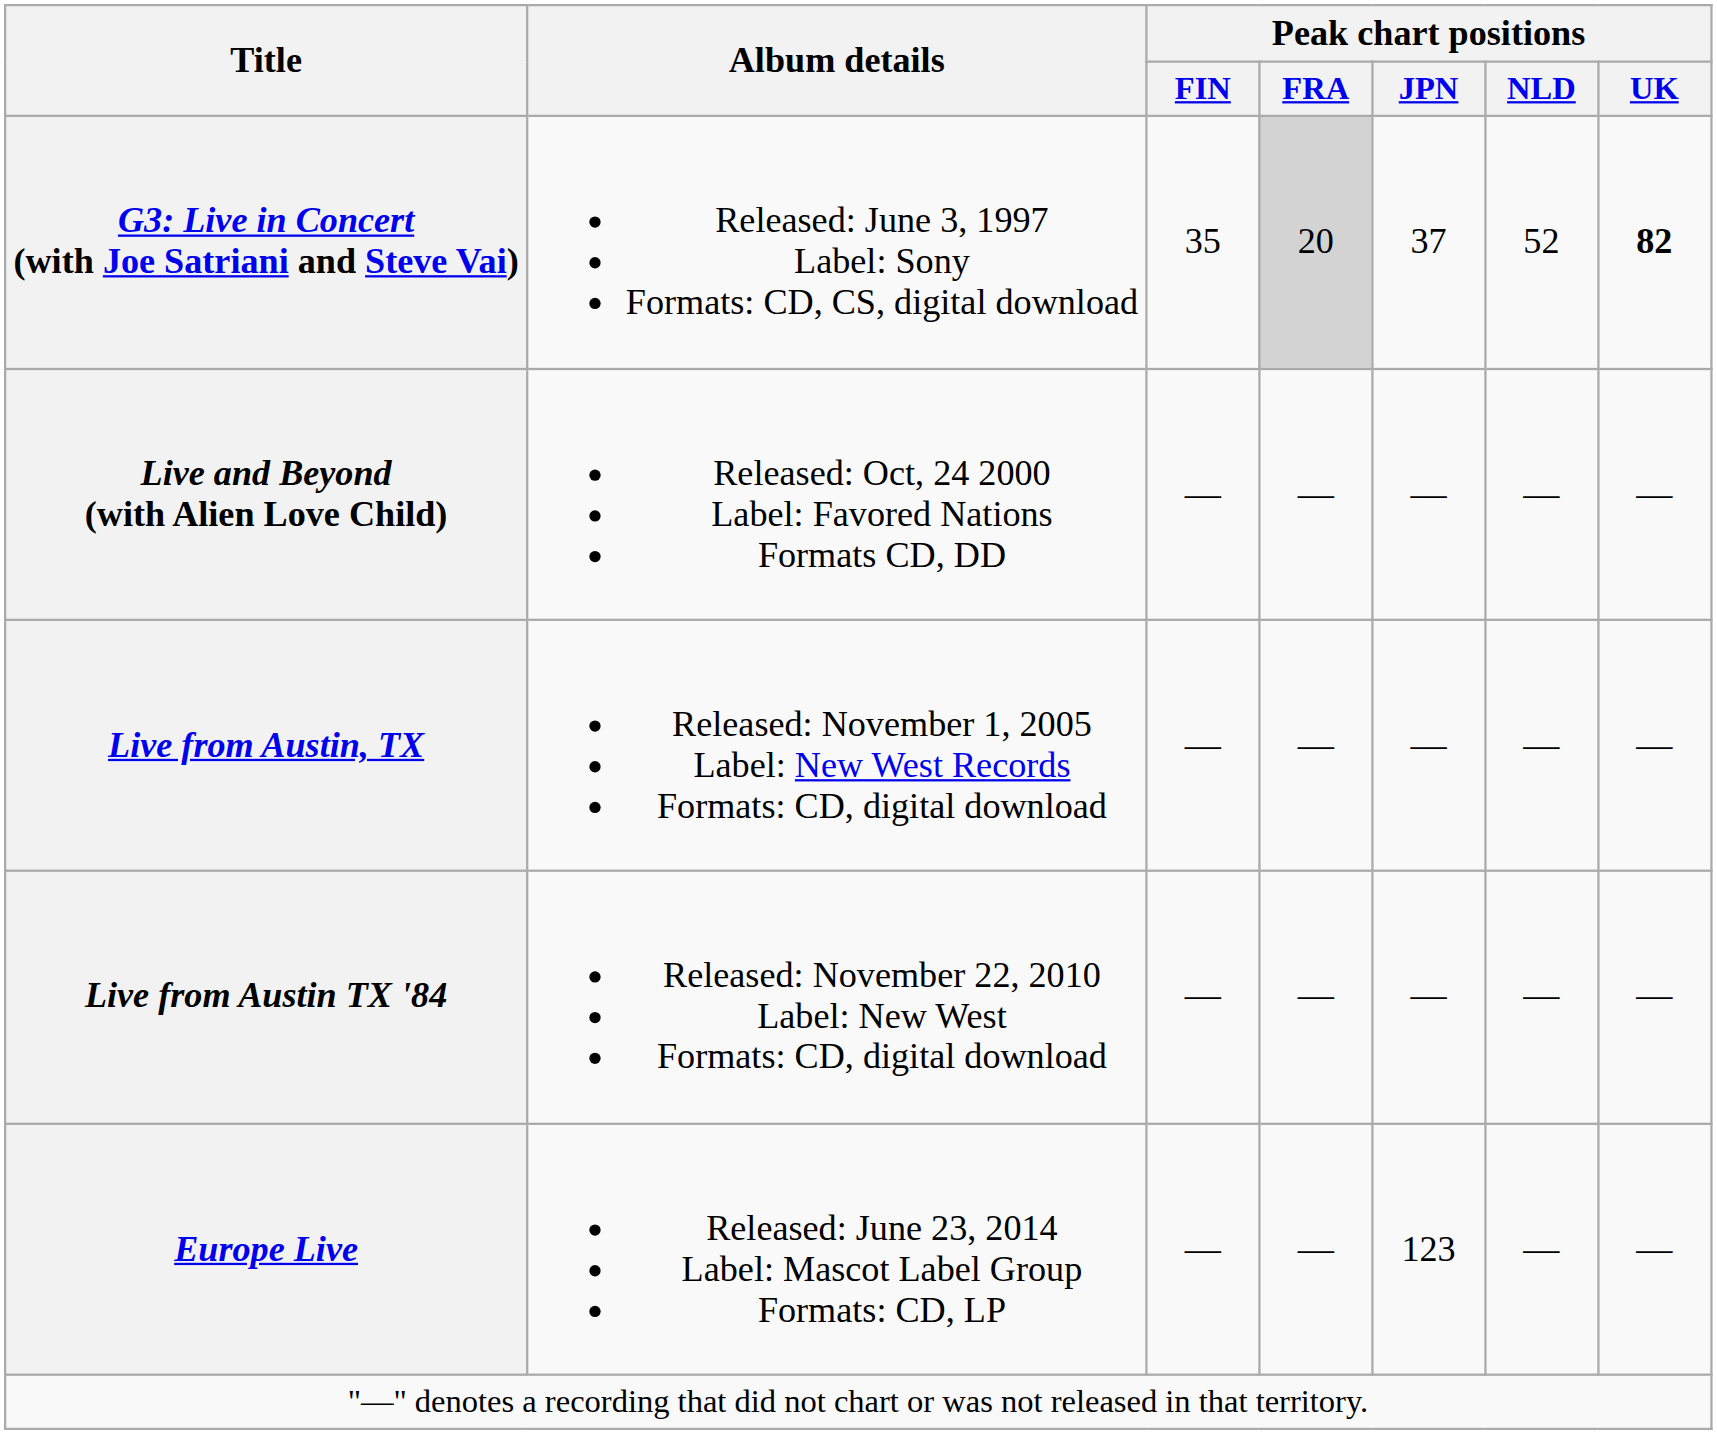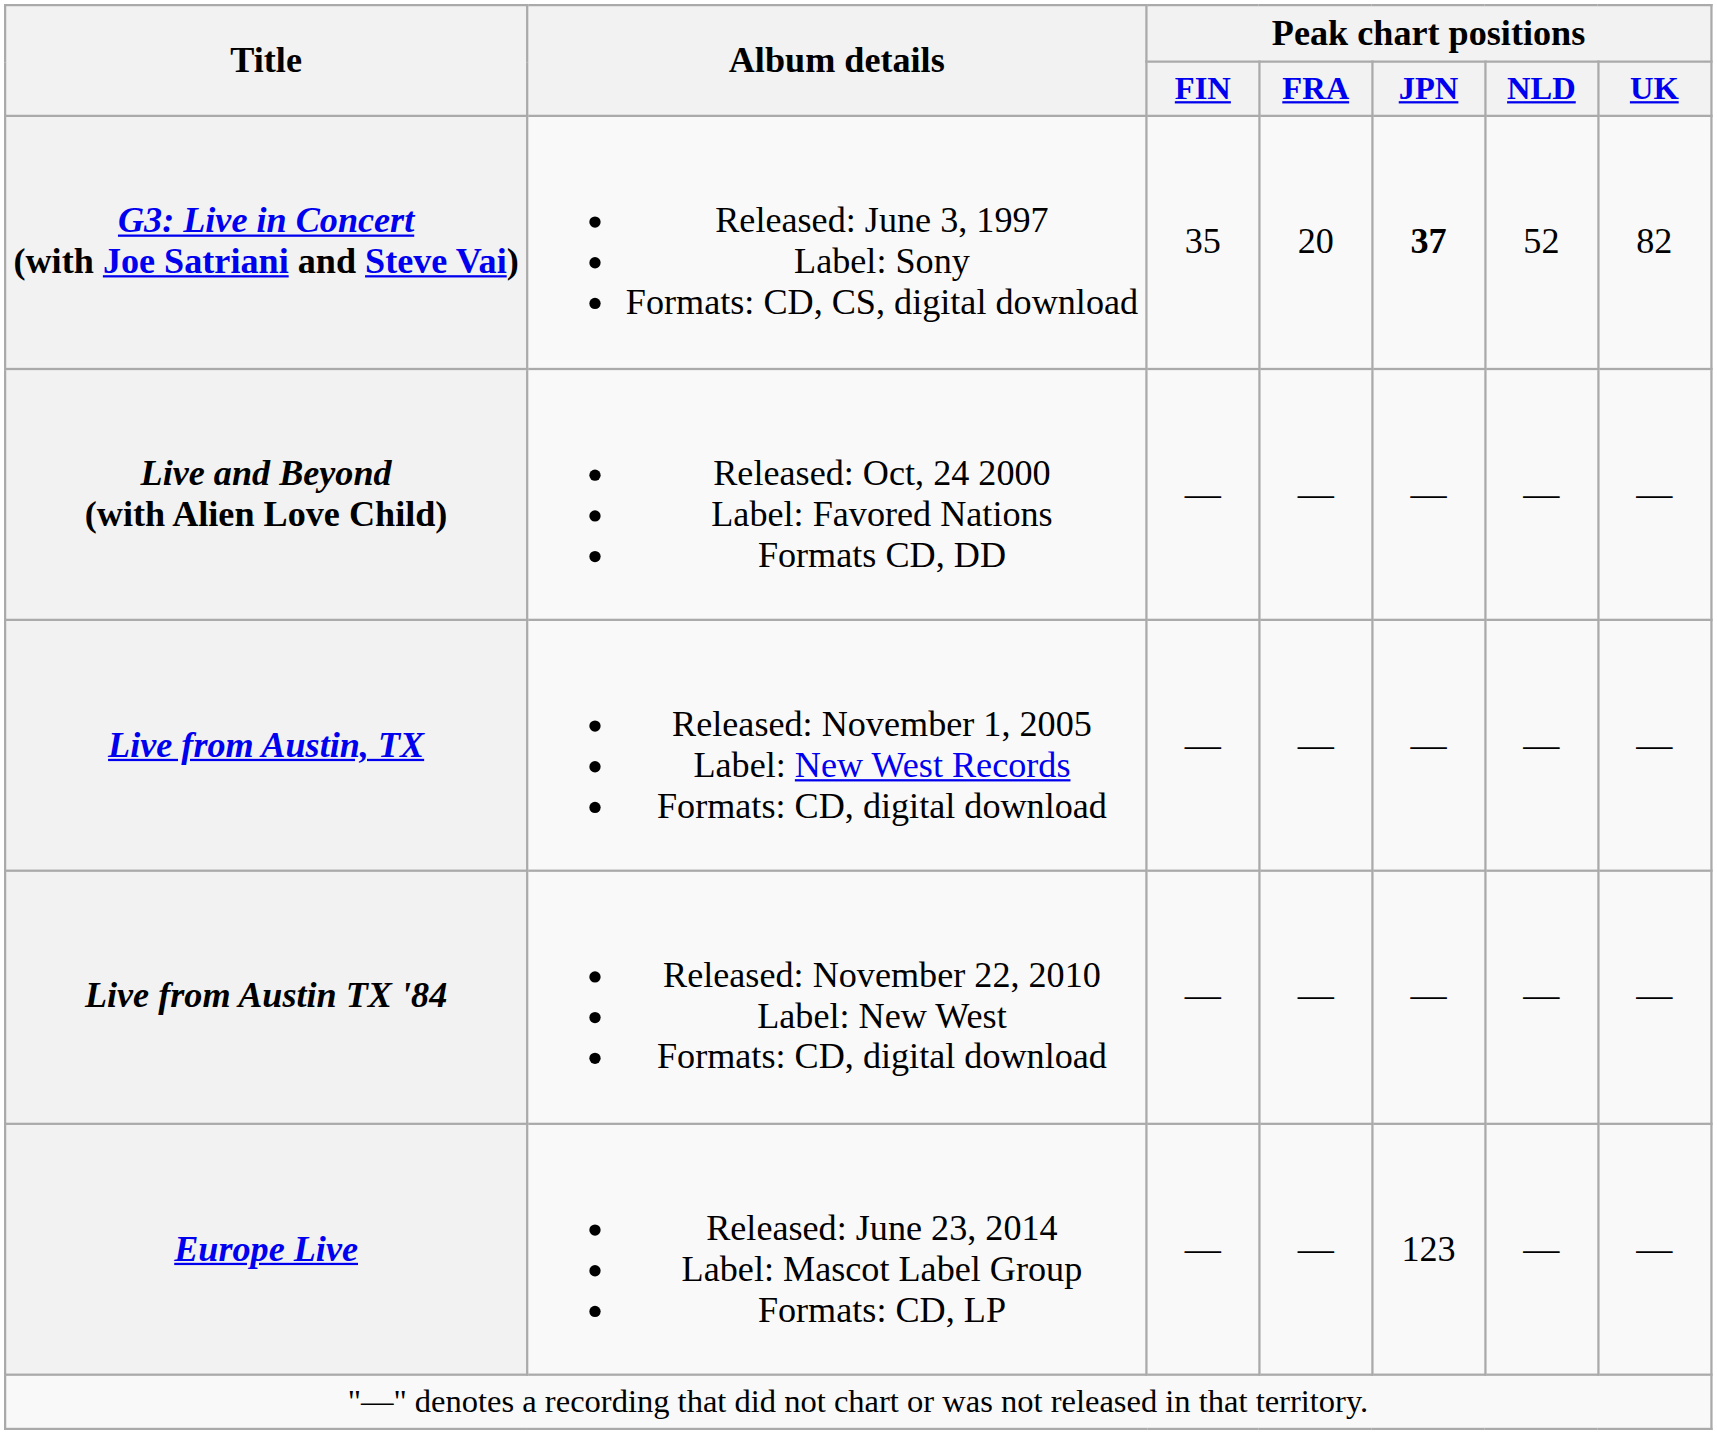(1316, 241) lightgrey background -> (1316, 241) no background
(1429, 241) normal -> (1429, 241) bold
(1654, 241) bold -> (1654, 241) normal
